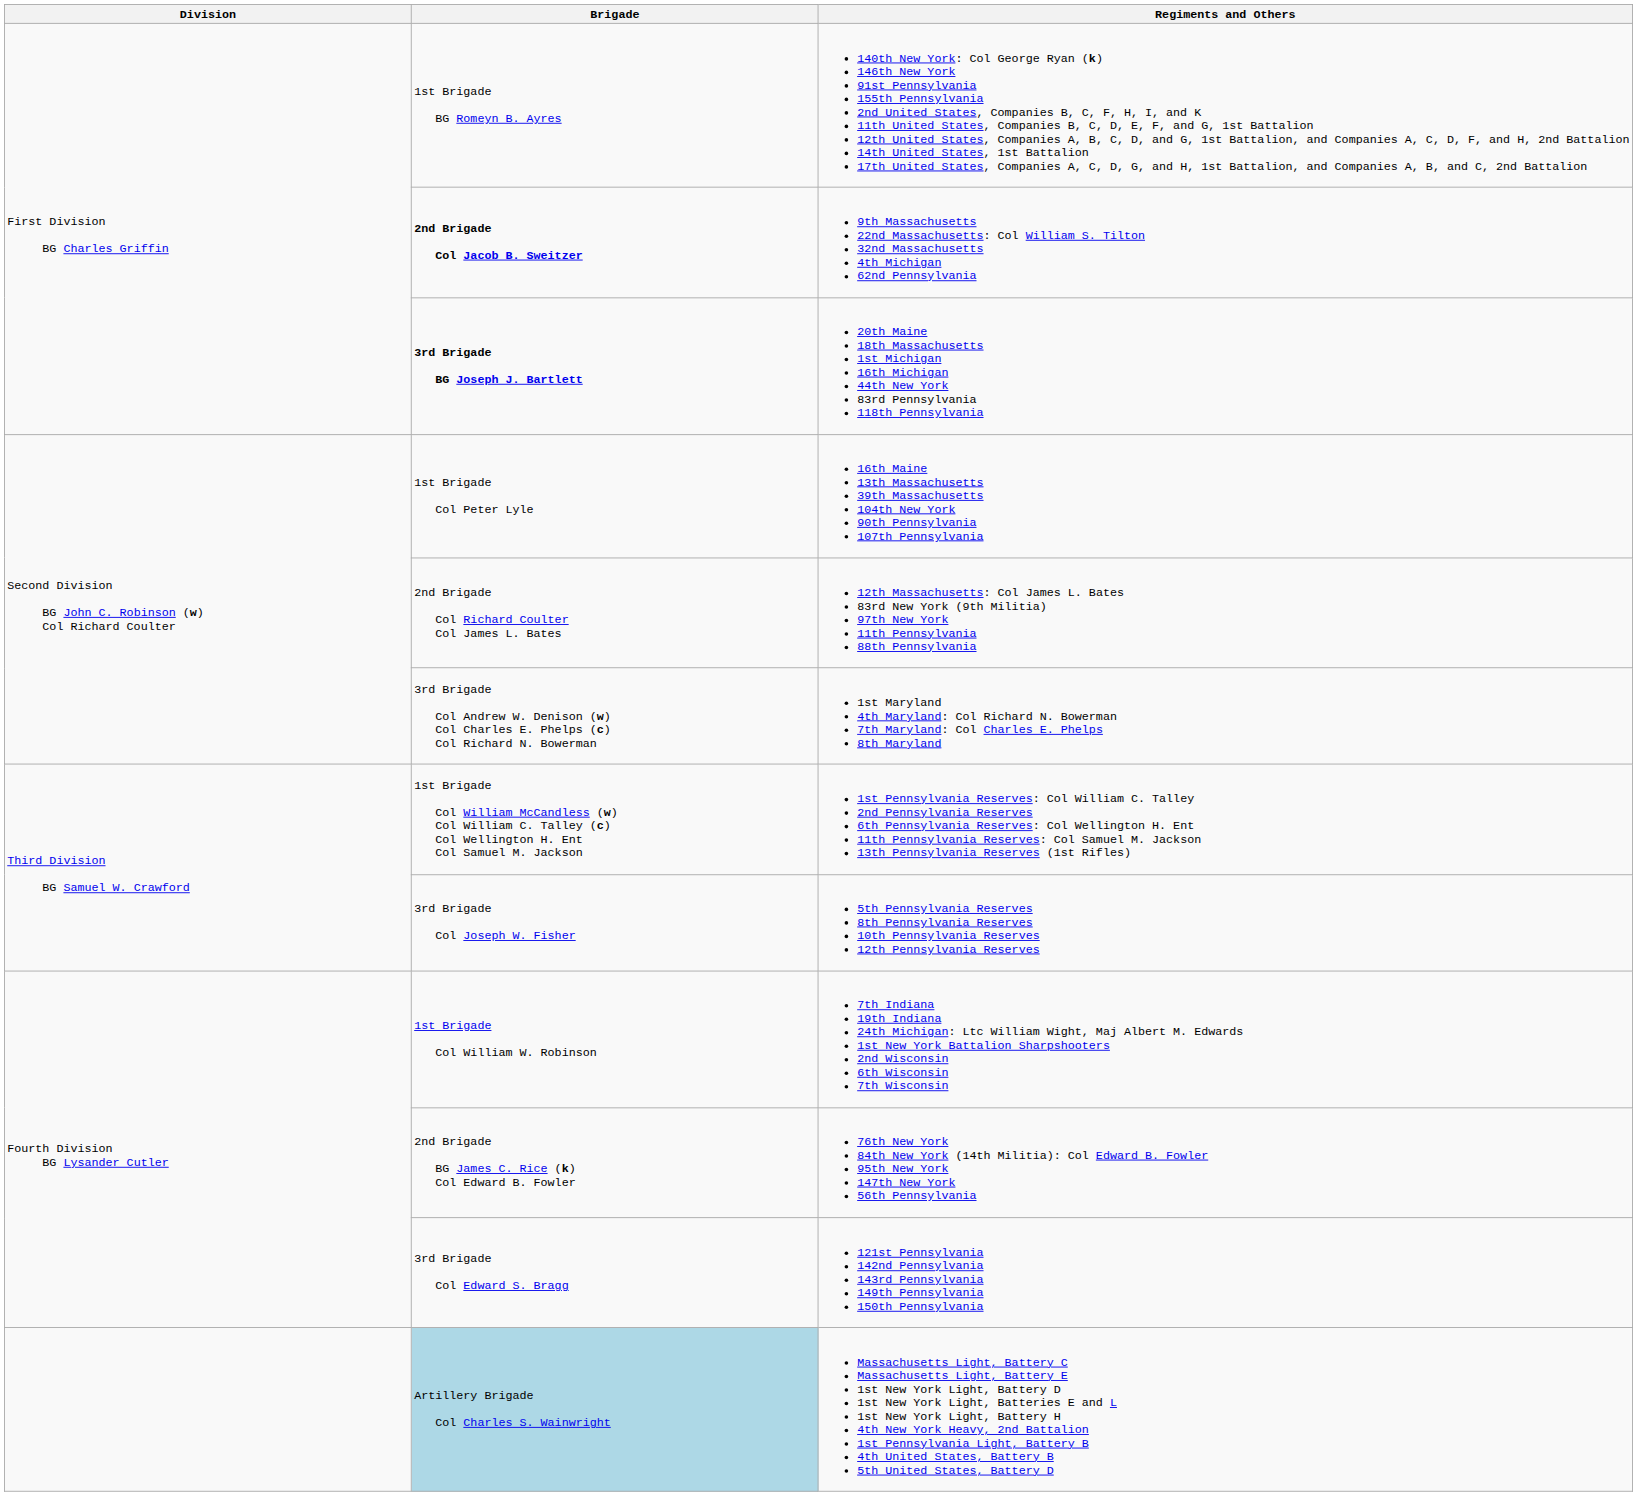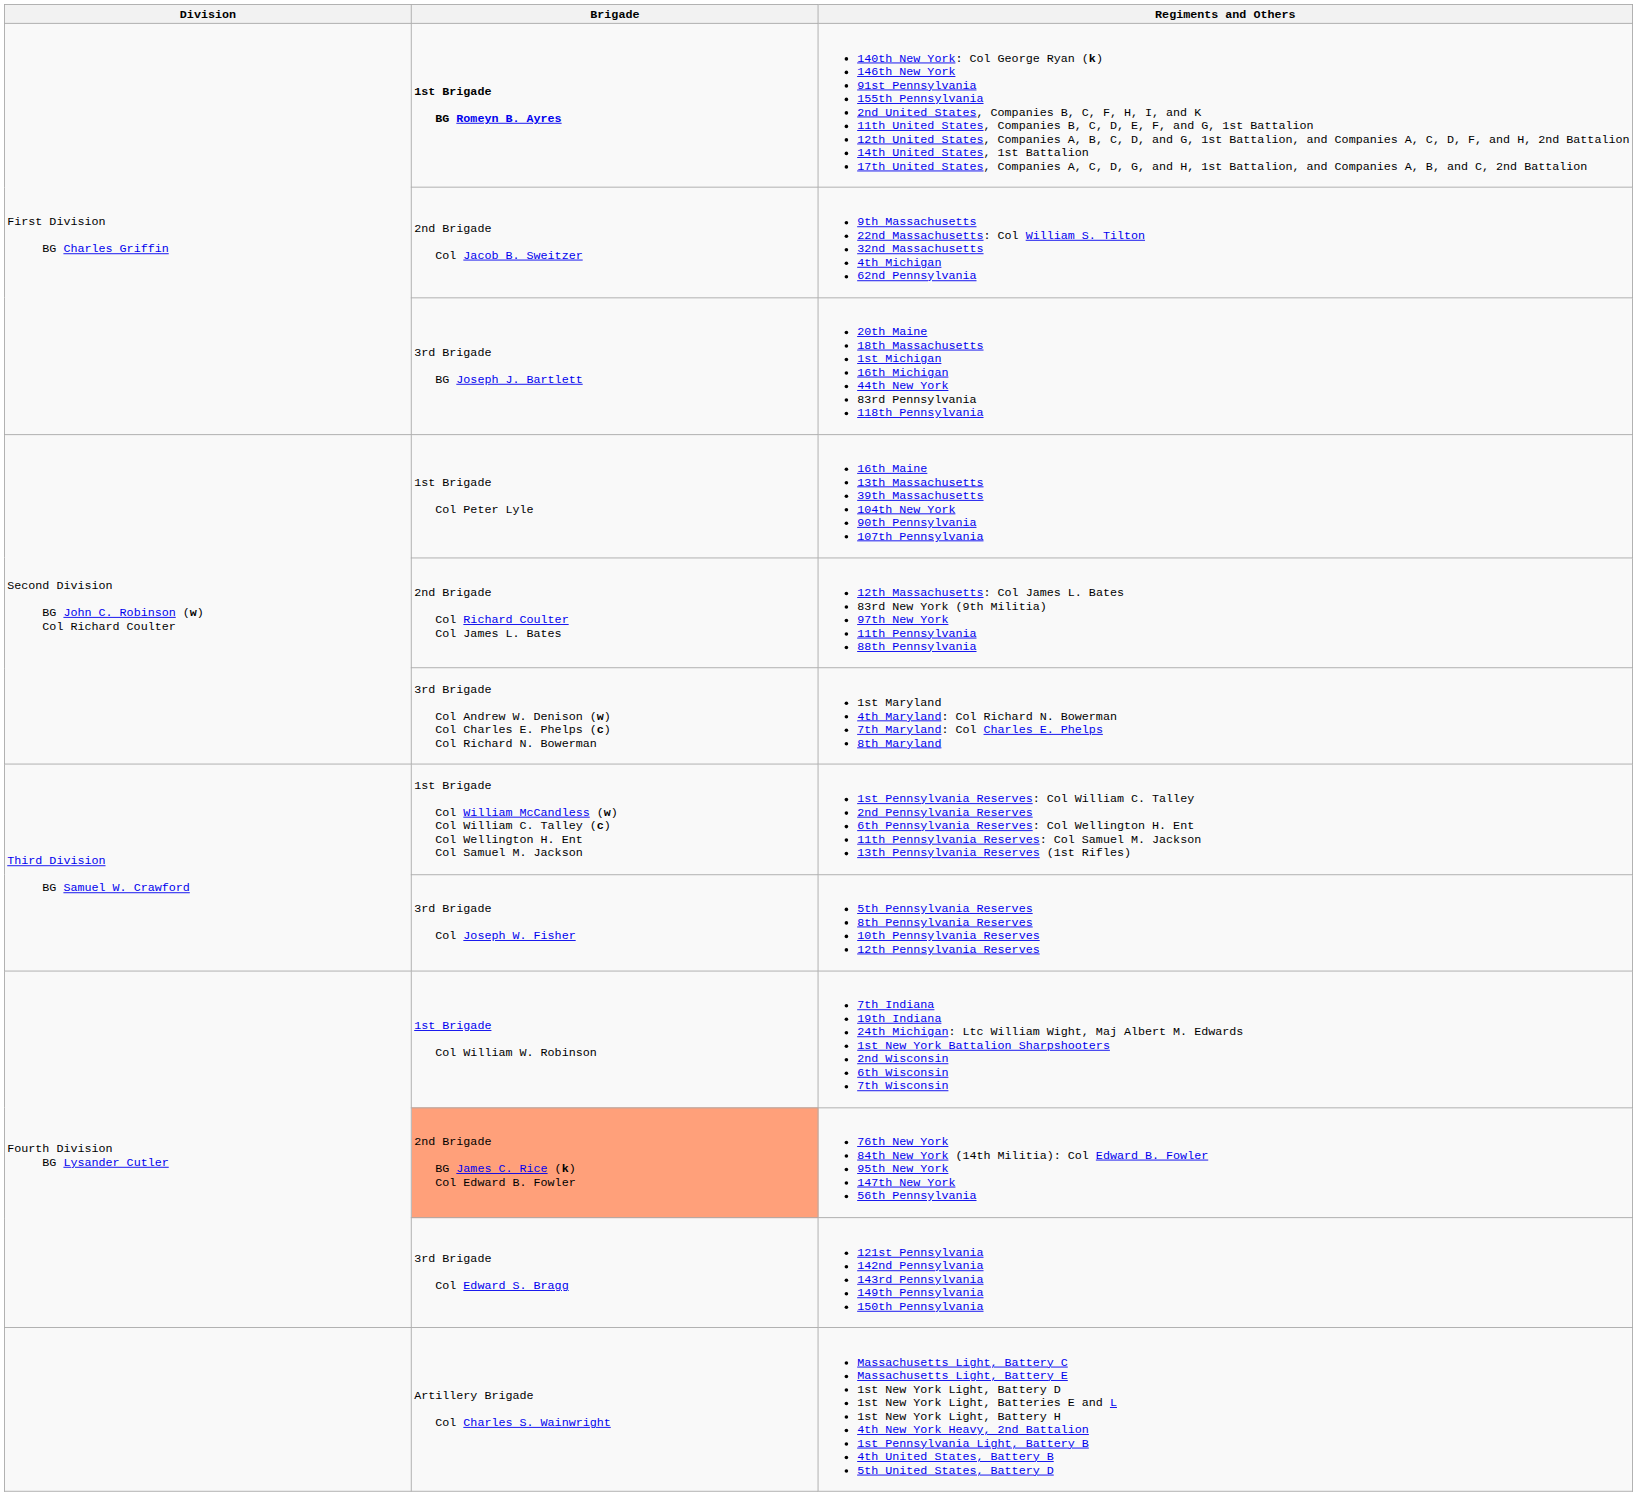(488, 106) normal -> (488, 106) bold
(498, 242) bold -> (498, 242) normal
(498, 366) bold -> (498, 366) normal
(495, 1163) no background -> (495, 1163) lightsalmon background
(512, 1410) lightblue background -> (512, 1410) no background
